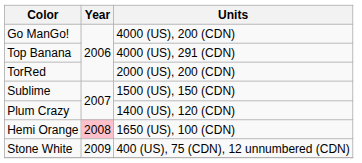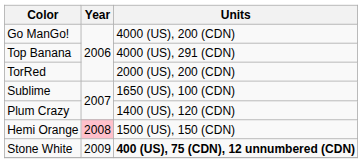(176, 91) 1500 (US), 150 (CDN) -> (176, 91) 1650 (US), 100 (CDN)
(176, 129) 1650 (US), 100 (CDN) -> (176, 129) 1500 (US), 150 (CDN)
(233, 148) normal -> (236, 148) bold
